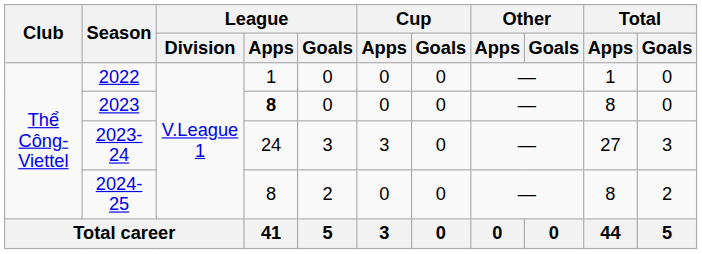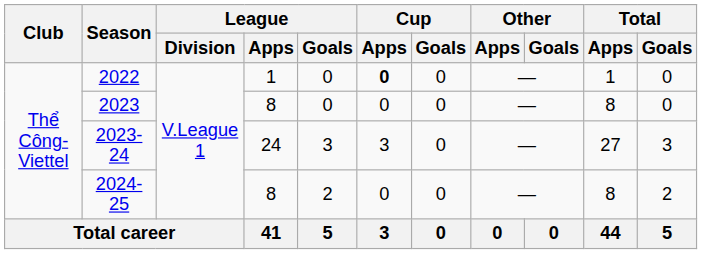(384, 76) normal -> (384, 76) bold
(271, 105) bold -> (271, 105) normal
